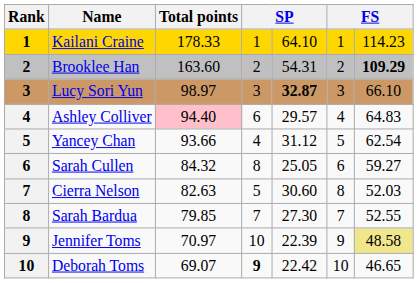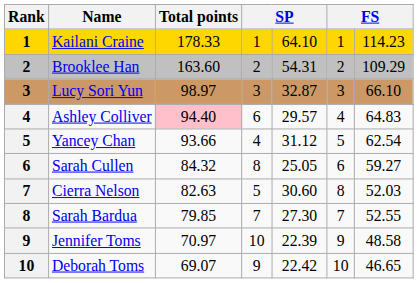(384, 66) bold -> (384, 66) normal
(299, 91) bold -> (299, 91) normal
(384, 240) khaki background -> (384, 240) no background
(257, 265) bold -> (257, 265) normal
